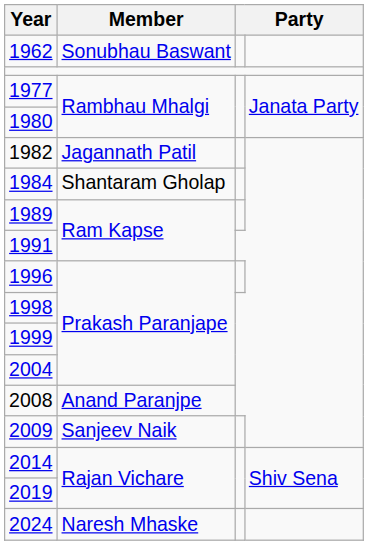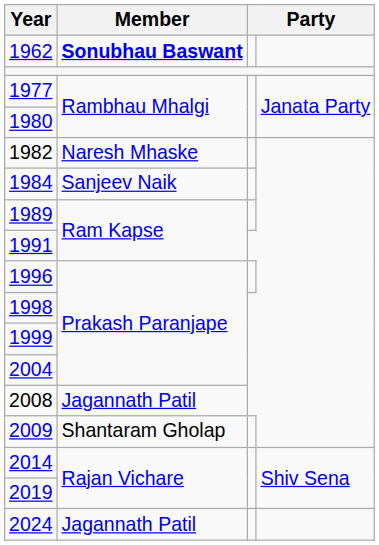(146, 50) normal -> (152, 50) bold
(129, 152) Jagannath Patil -> (130, 152) Naresh Mhaske
(143, 183) Shantaram Gholap -> (119, 183) Sanjeev Naik
(132, 400) Anand Paranjpe -> (129, 400) Jagannath Patil
(119, 431) Sanjeev Naik -> (143, 431) Shantaram Gholap
(130, 524) Naresh Mhaske -> (129, 524) Jagannath Patil
